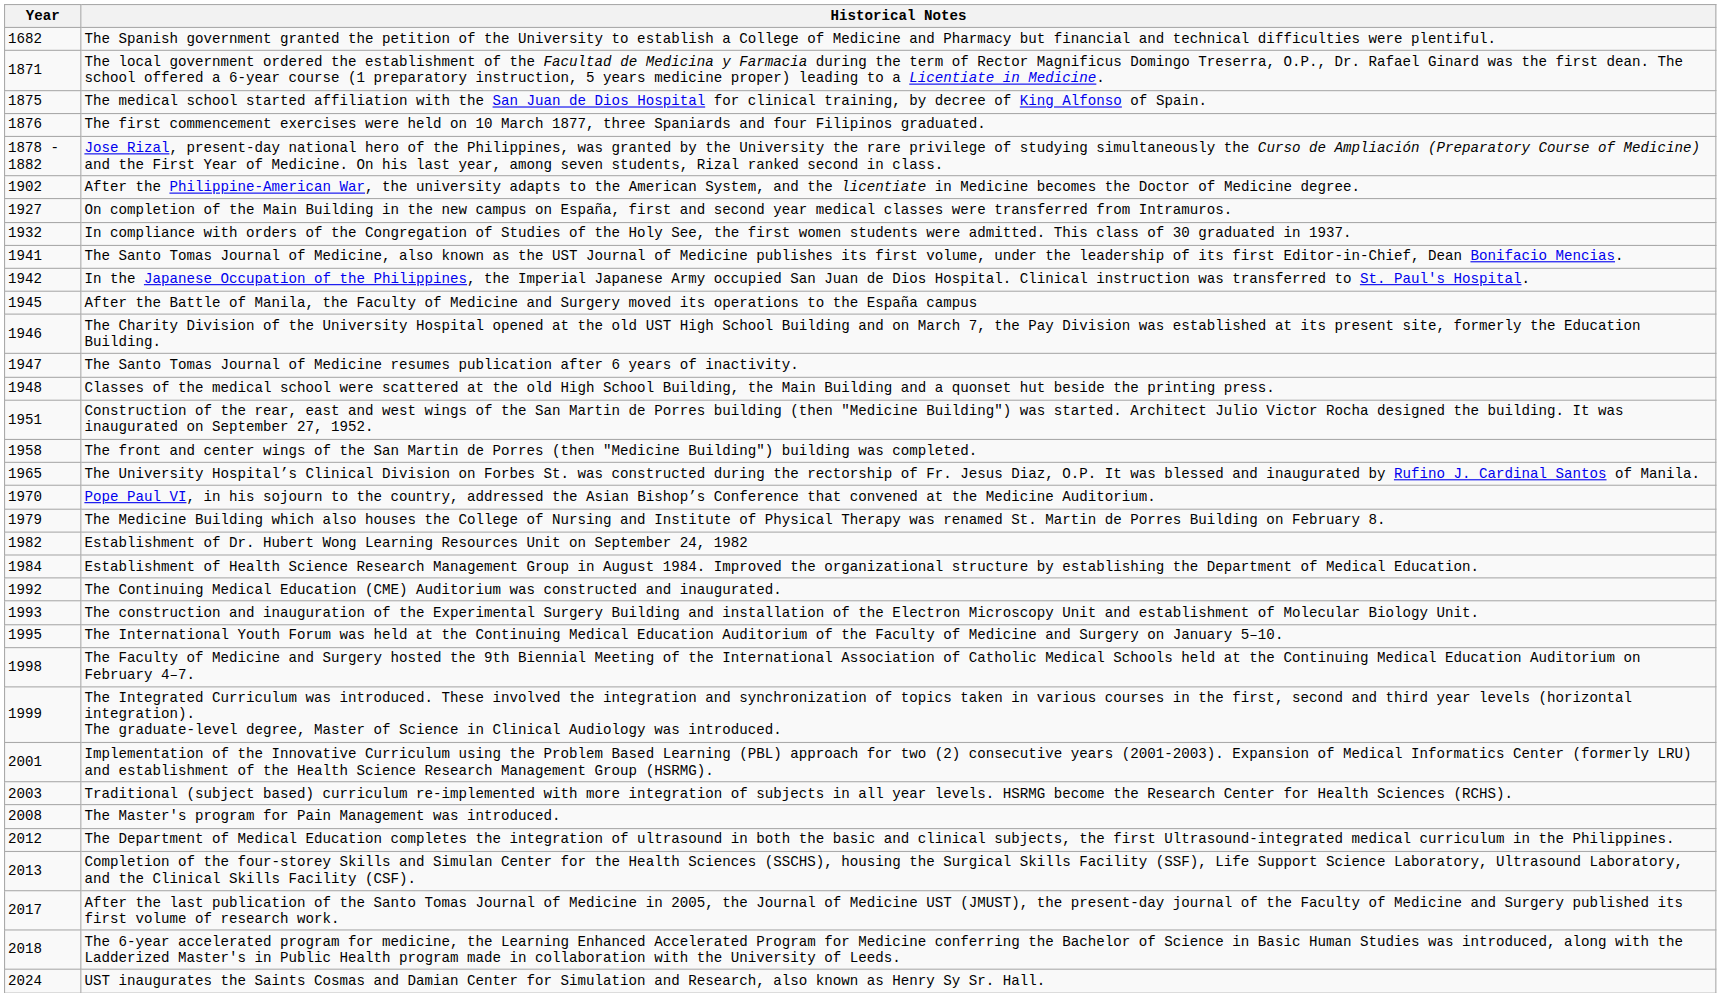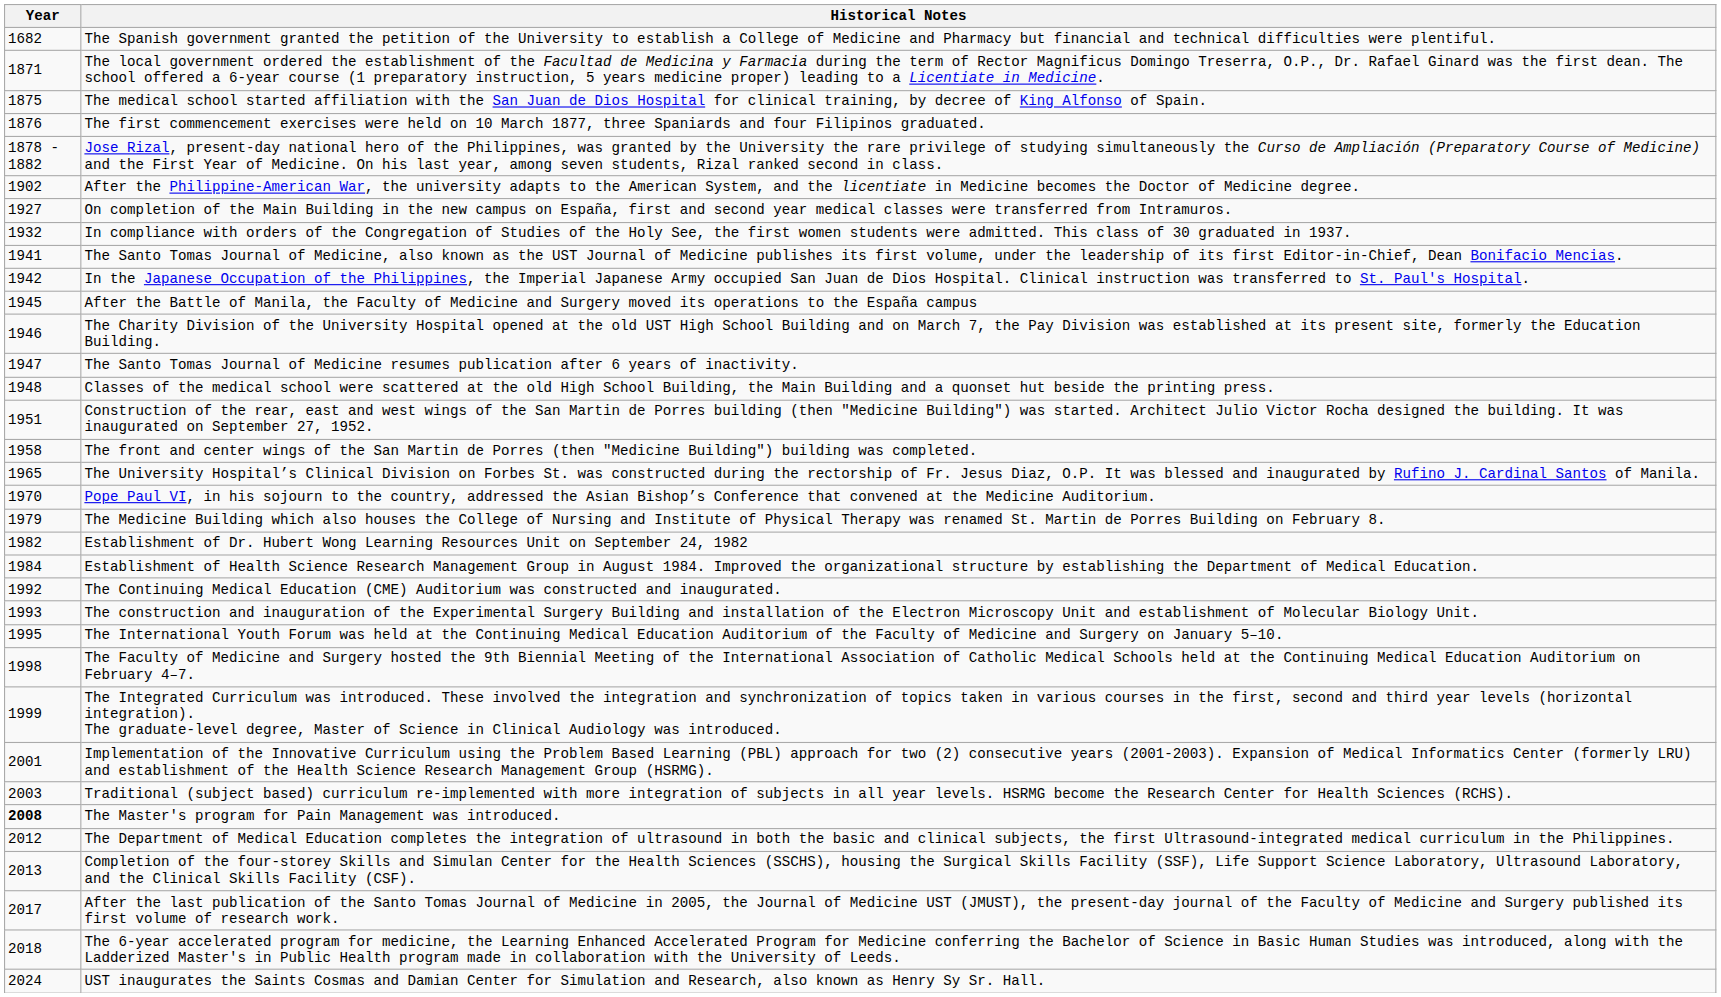(25, 817) normal -> (25, 817) bold
